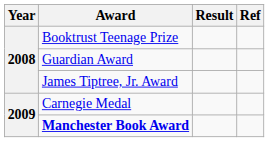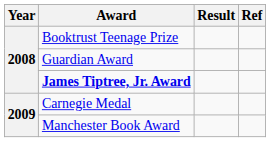(110, 81) normal -> (116, 81) bold
(115, 125) bold -> (111, 125) normal
